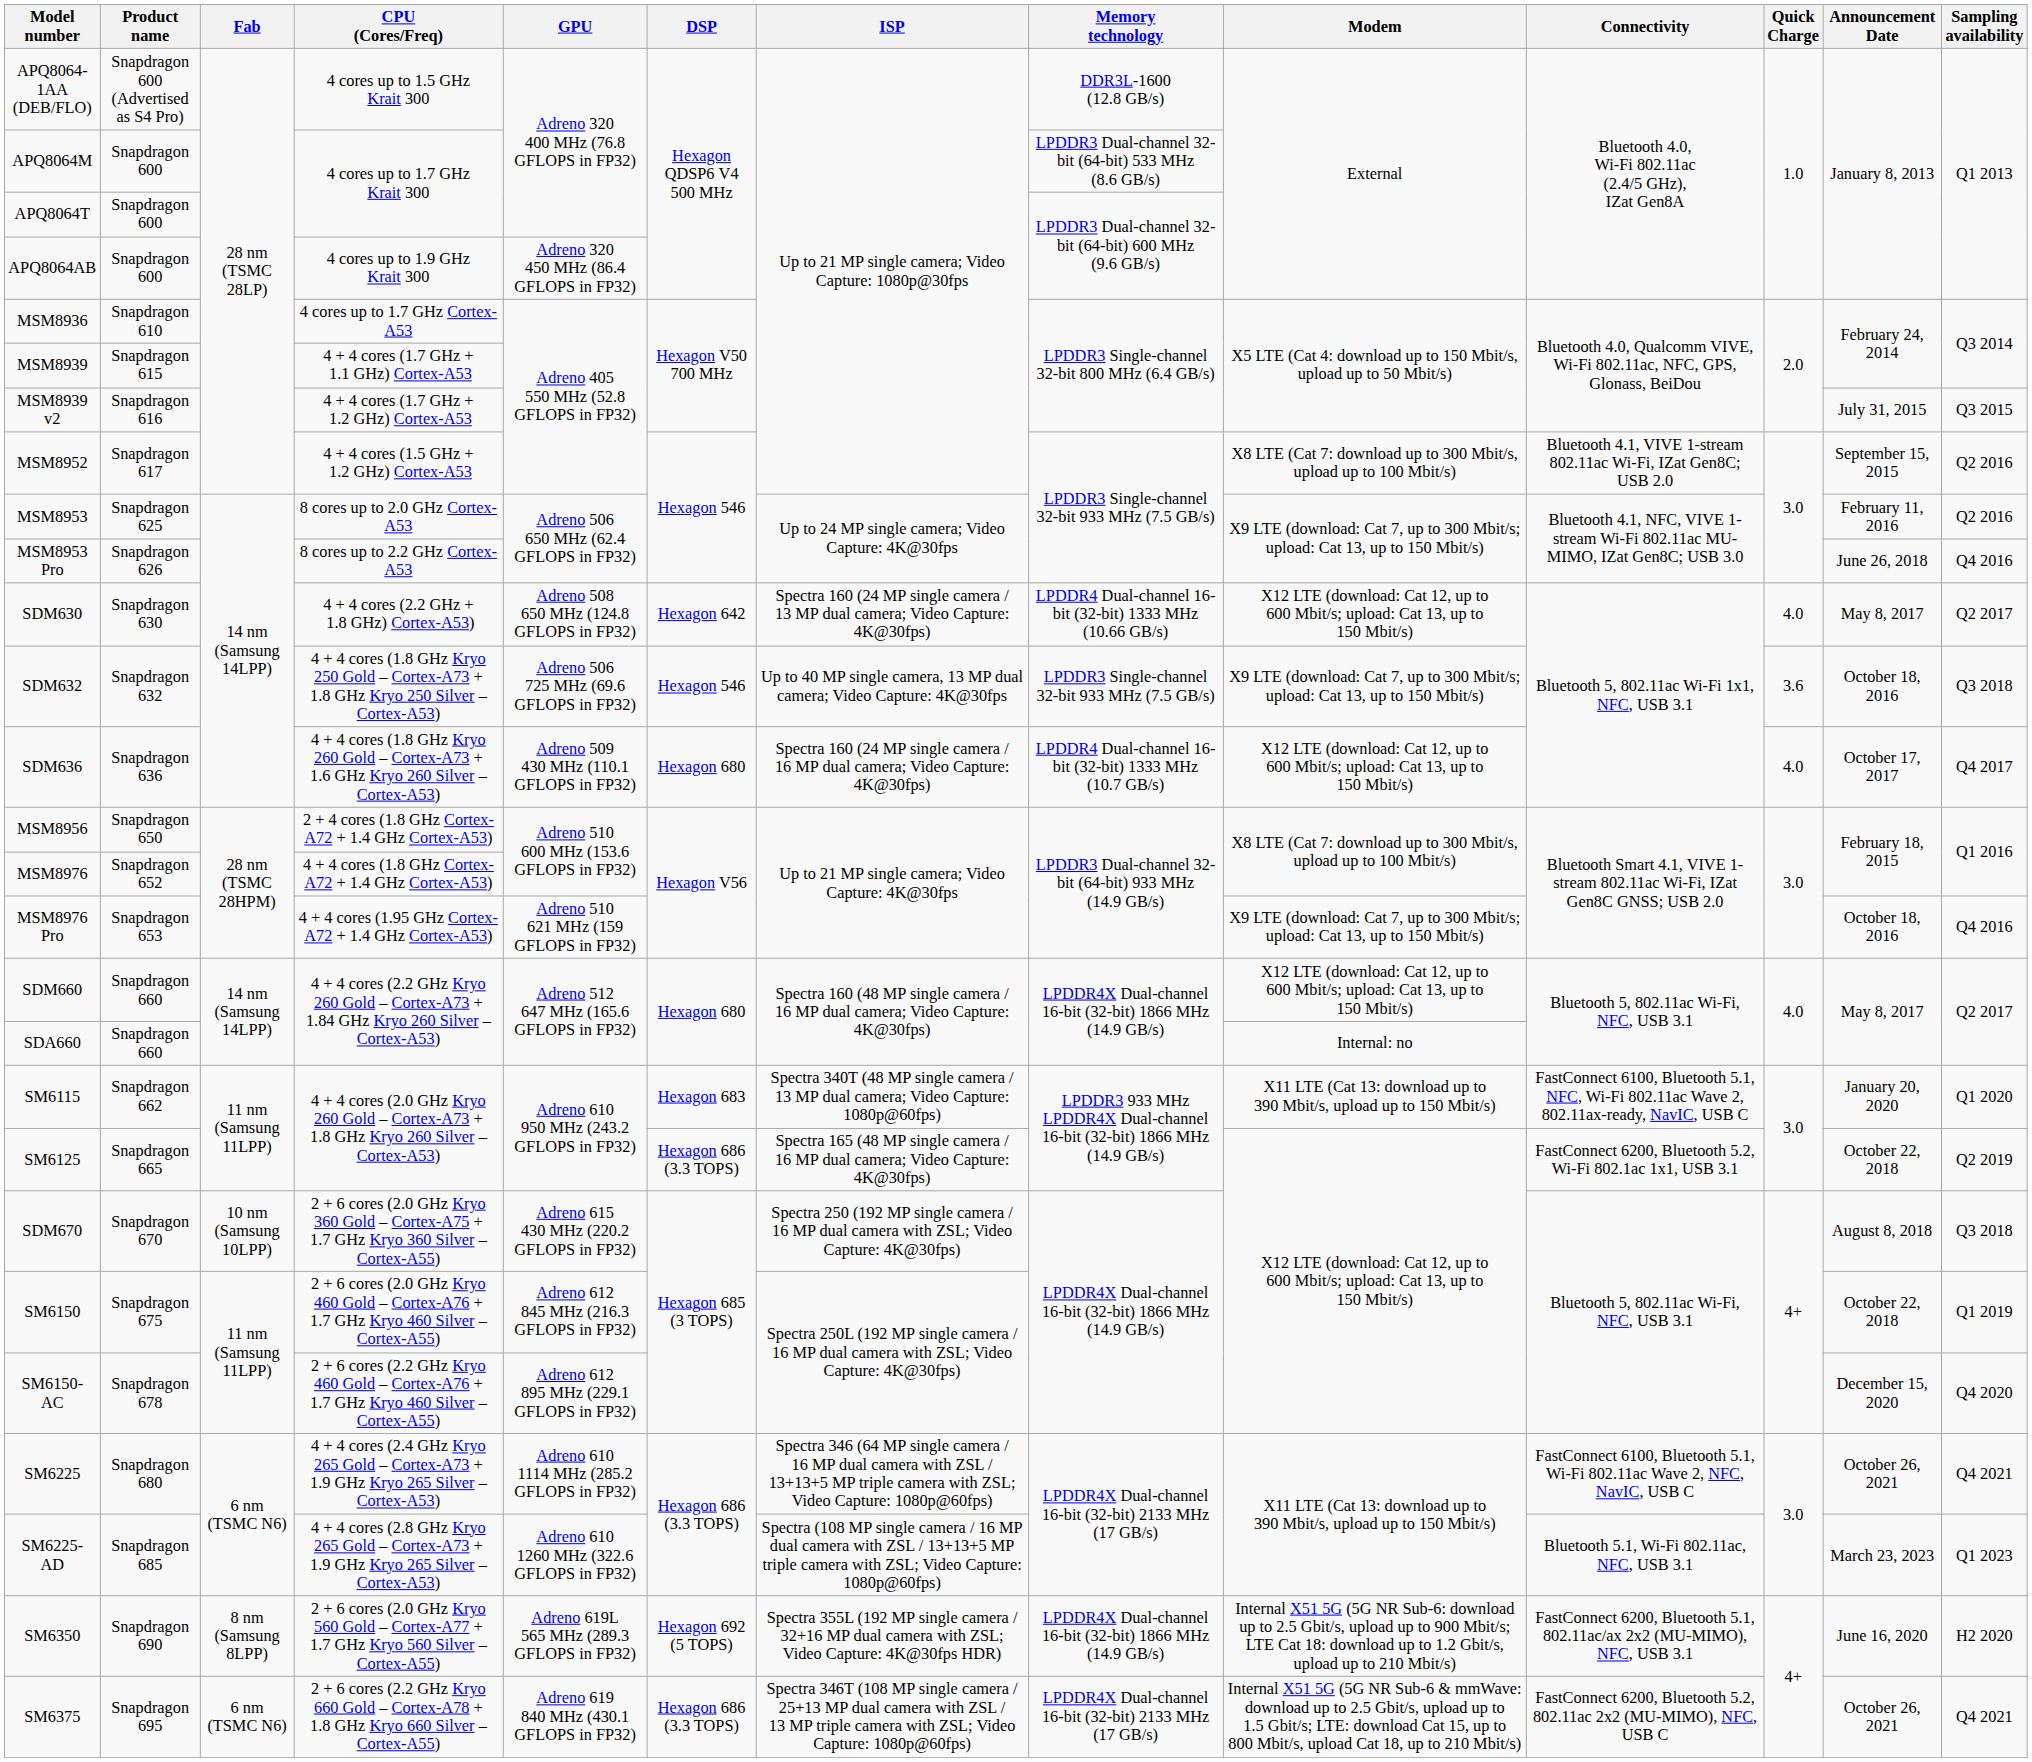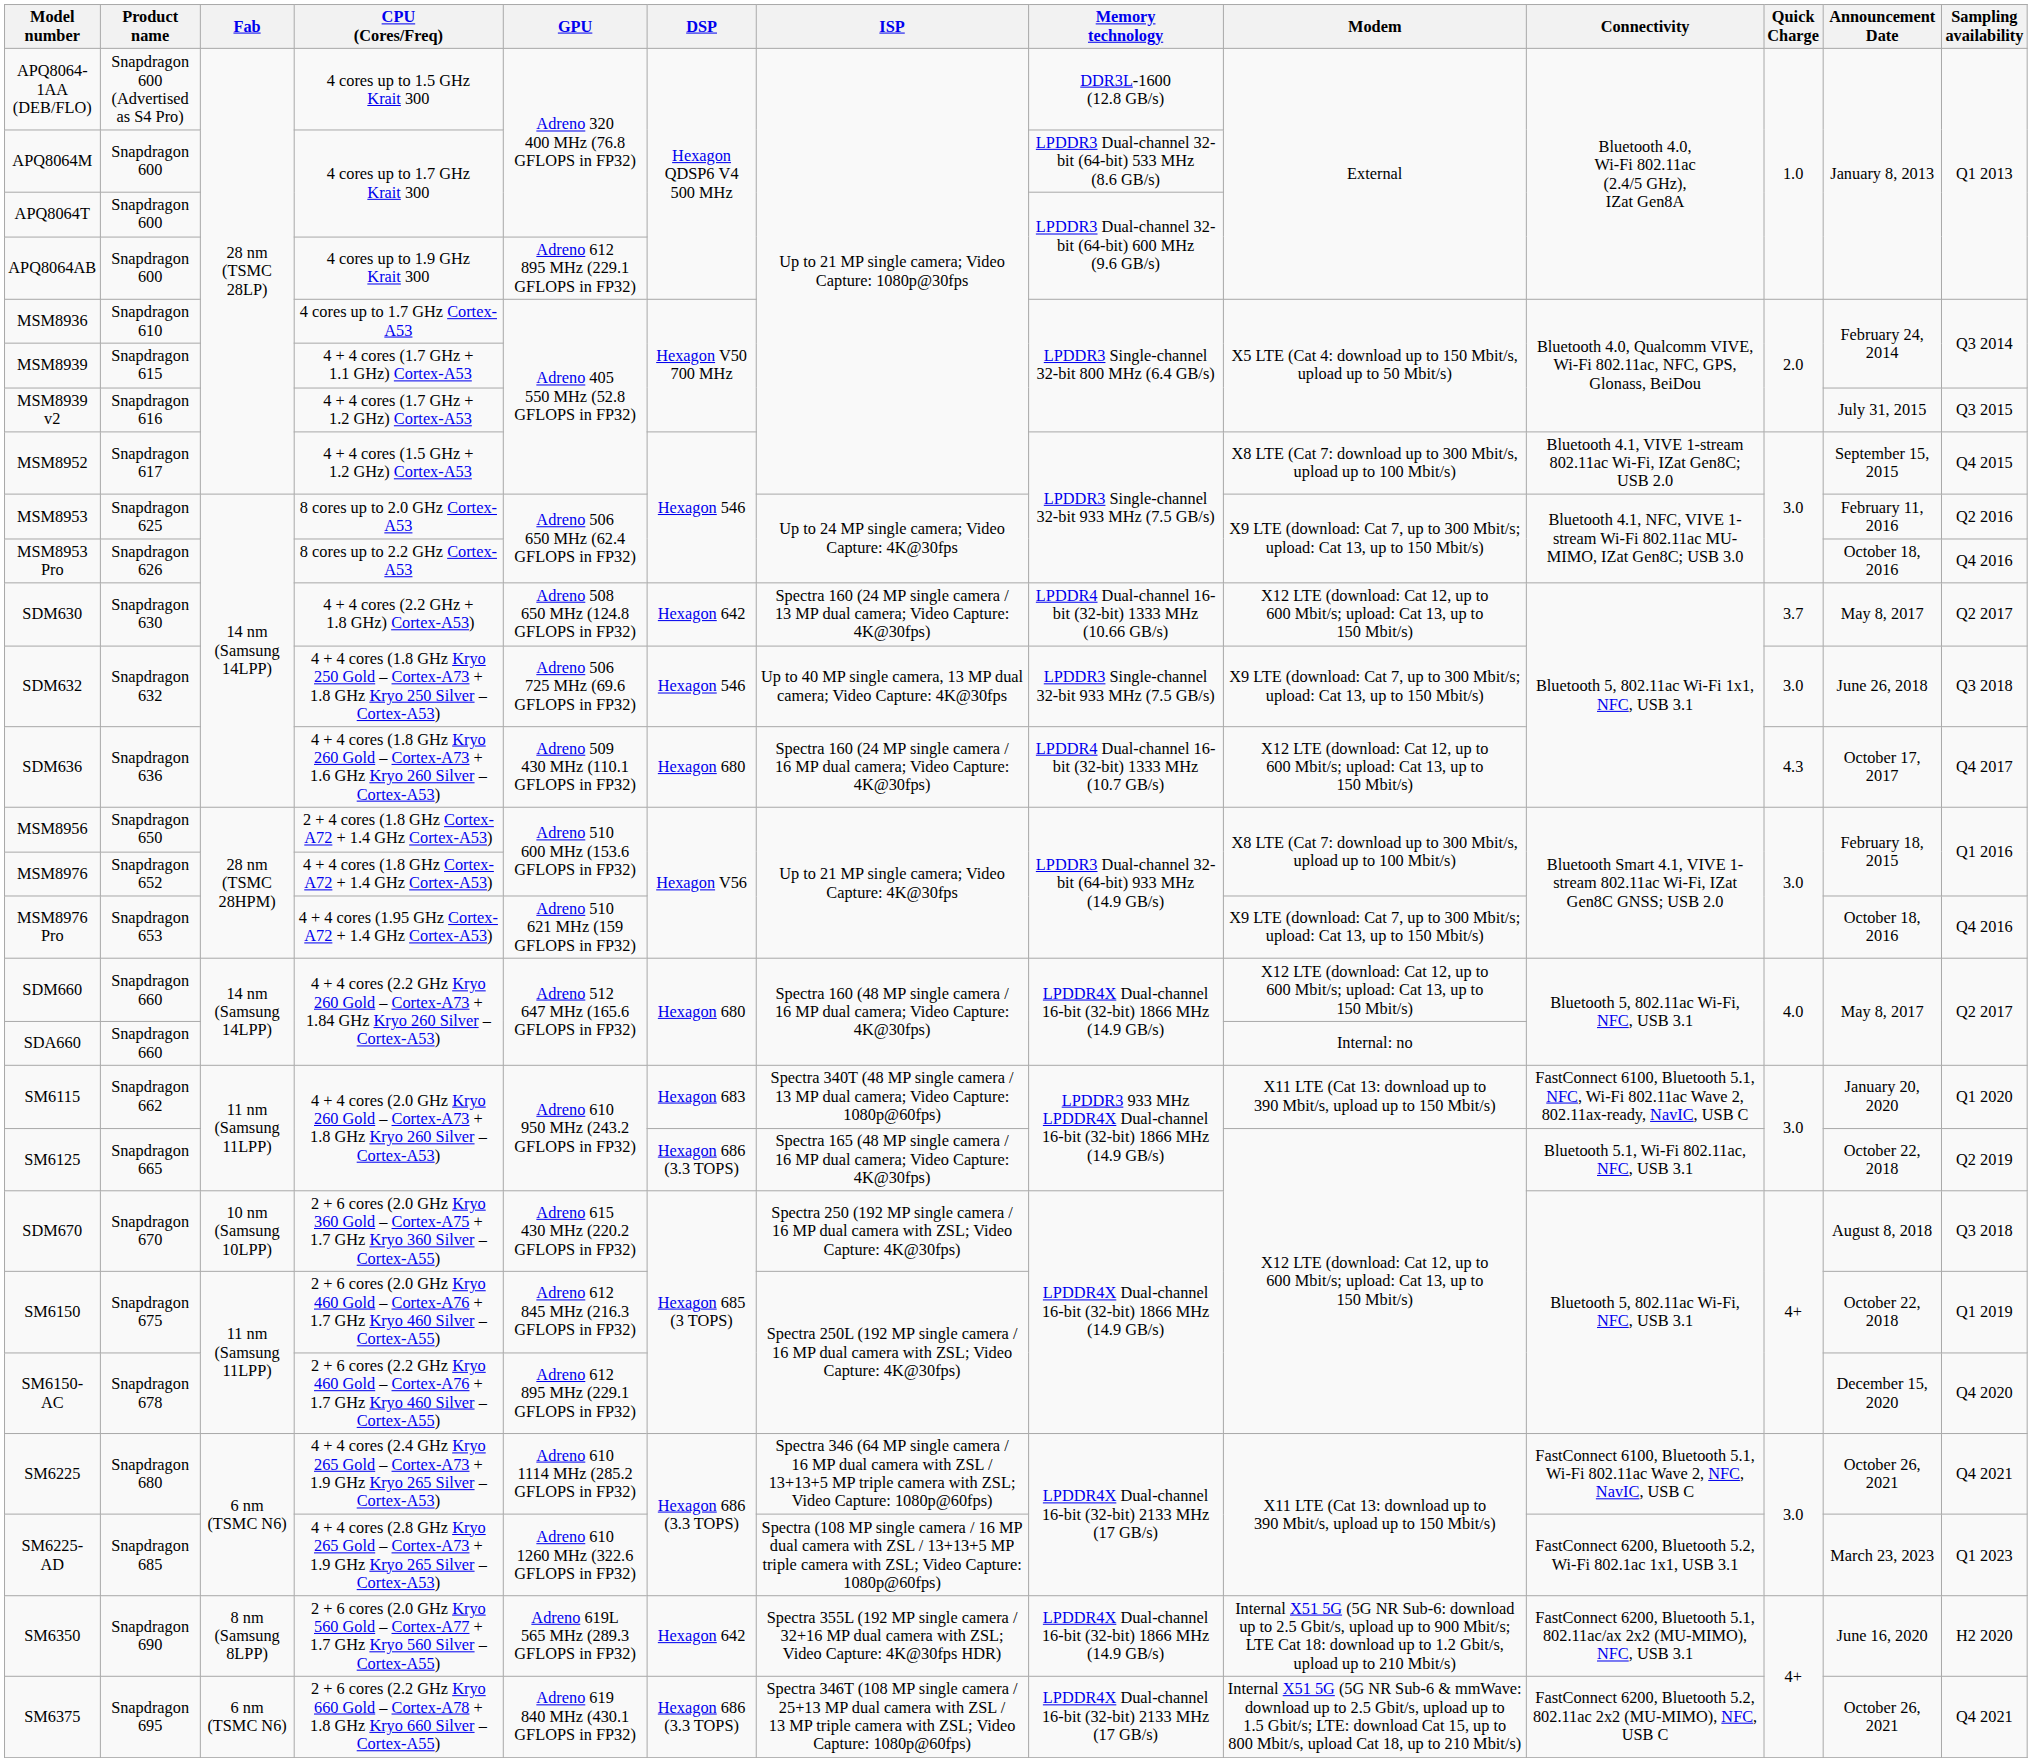(575, 267) Adreno 320 450 MHz (86.4 GFLOPS in FP32) -> (575, 267) Adreno 612 895 MHz (229.1 GFLOPS in FP32)
(1984, 463) Q2 2016 -> (1984, 463) Q4 2015
(1882, 560) June 26, 2018 -> (1882, 560) October 18, 2016
(1793, 614) 4.0 -> (1793, 614) 3.7
(1793, 686) 3.6 -> (1793, 686) 3.0
(1882, 686) October 18, 2016 -> (1882, 686) June 26, 2018
(1793, 767) 4.0 -> (1793, 767) 4.3
(1645, 1159) FastConnect 6200, Bluetooth 5.2, Wi-Fi 802.1ac 1x1, USB 3.1 -> (1645, 1159) Bluetooth 5.1, Wi-Fi 802.11ac, NFC, USB 3.1
(1645, 1554) Bluetooth 5.1, Wi-Fi 802.11ac, NFC, USB 3.1 -> (1645, 1554) FastConnect 6200, Bluetooth 5.2, Wi-Fi 802.1ac 1x1, USB 3.1
(702, 1635) Hexagon 692 (5 TOPS) -> (702, 1635) Hexagon 642
